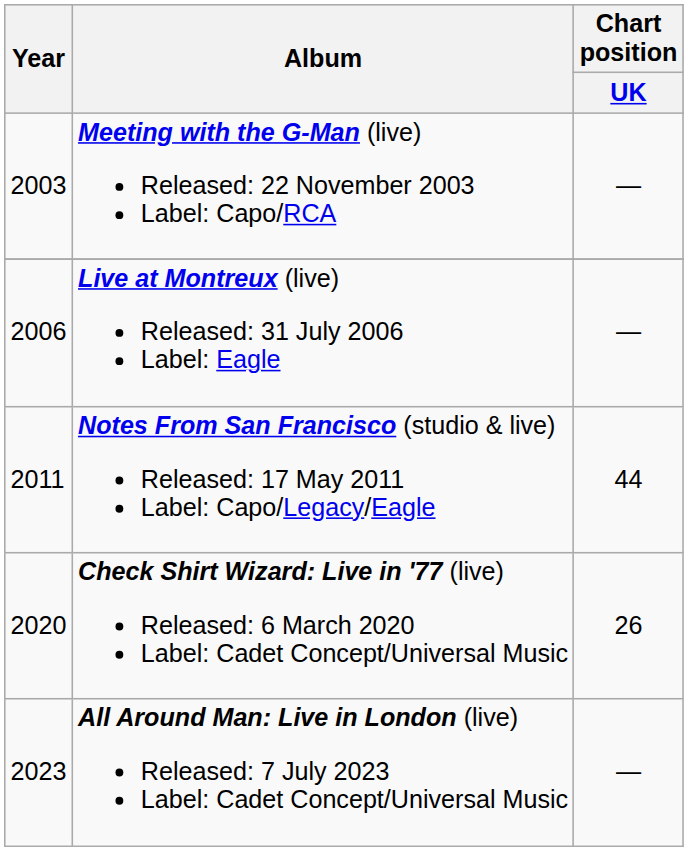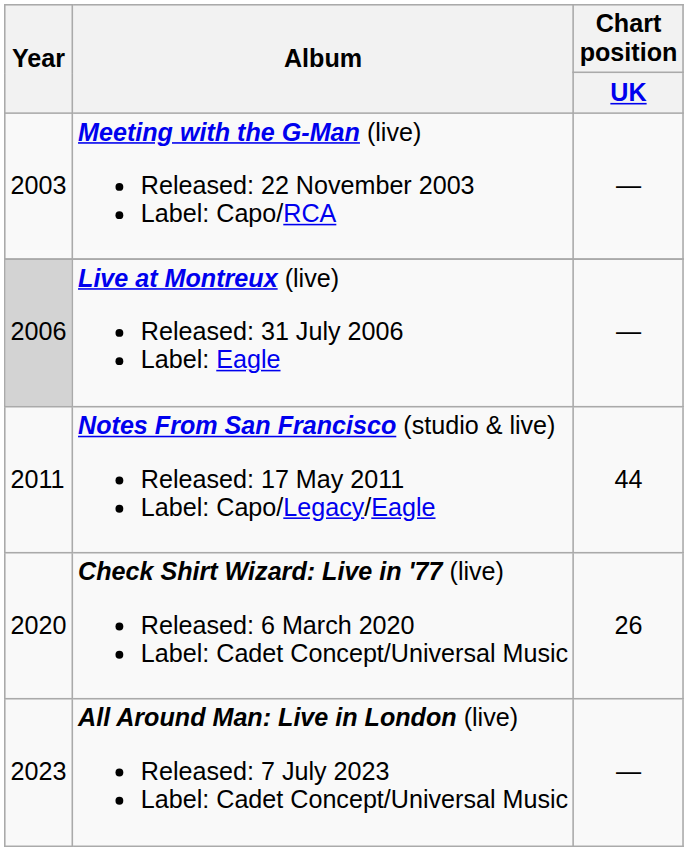(39, 332) no background -> (39, 332) lightgrey background
